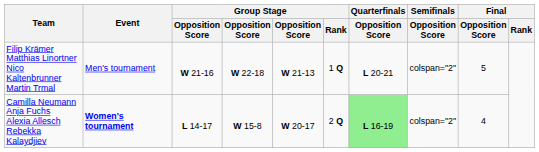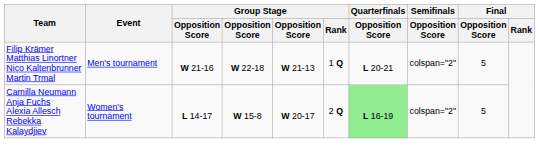(109, 122) bold -> (109, 112) normal
(483, 122) 4 -> (483, 112) 5
